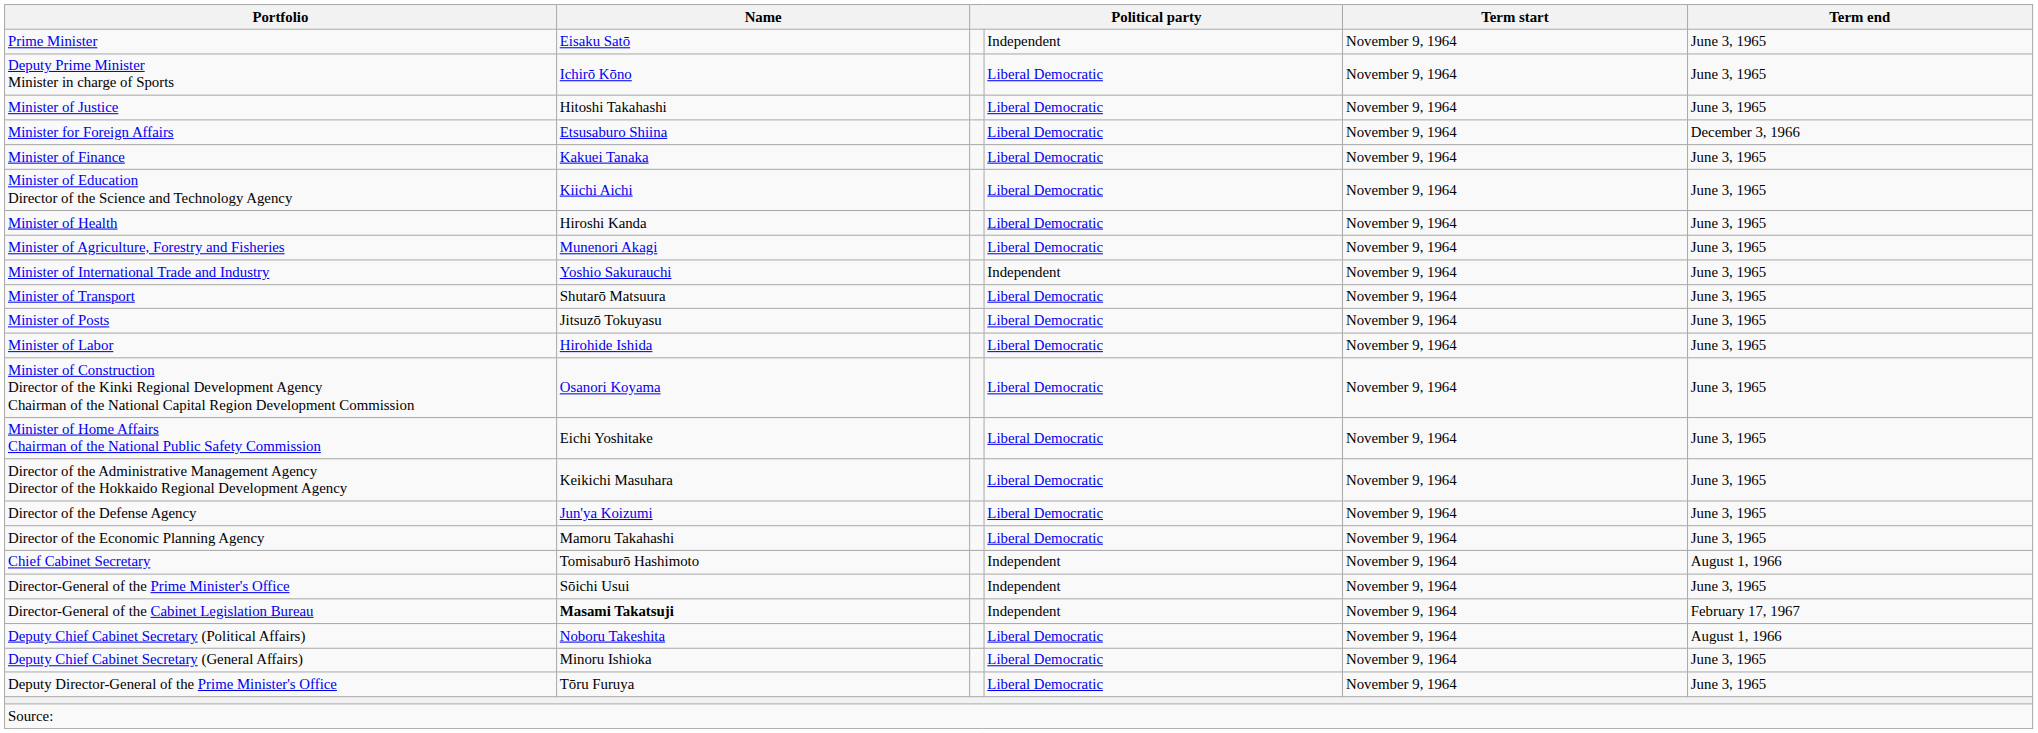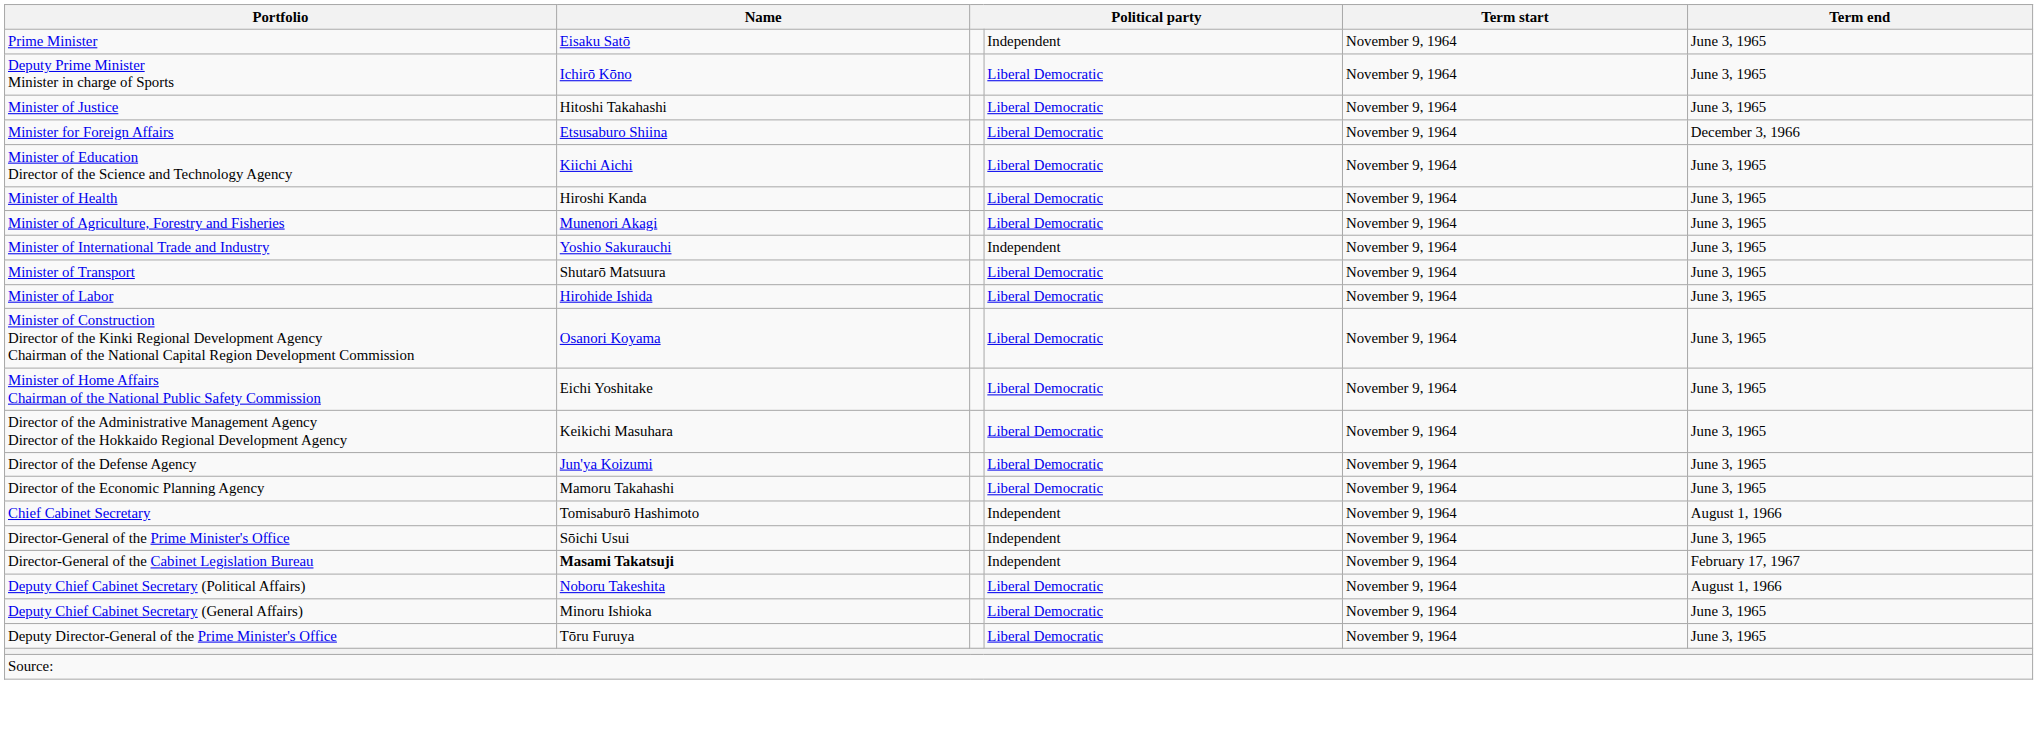- row: (66, 156)
- row: (59, 321)
